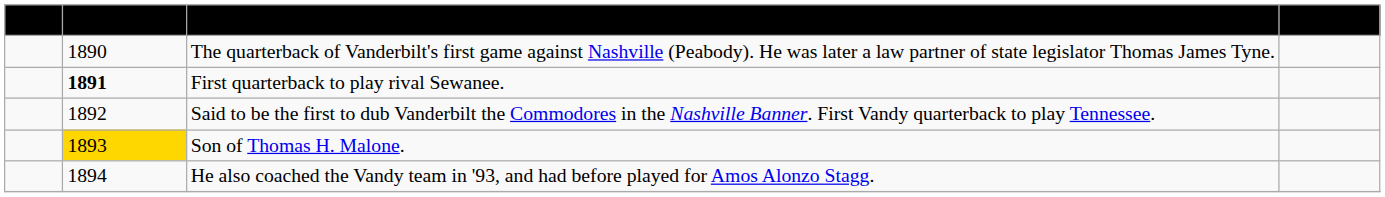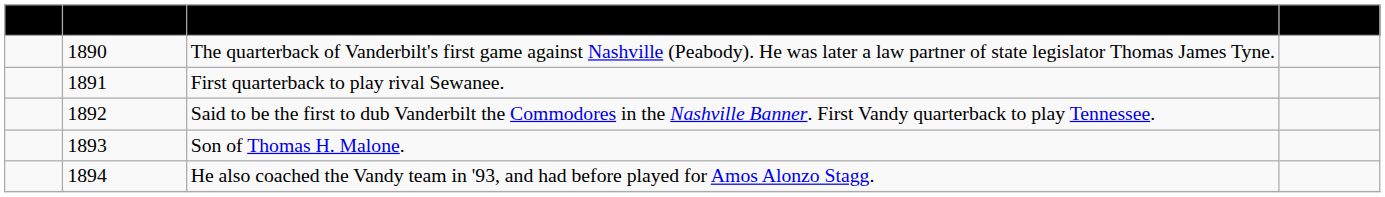(87, 82) bold -> (87, 82) normal
(87, 144) gold background -> (87, 144) no background
